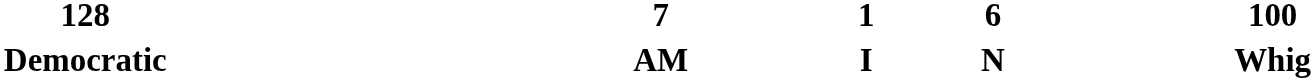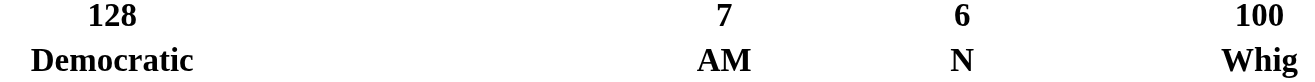- column: (866, 15)
